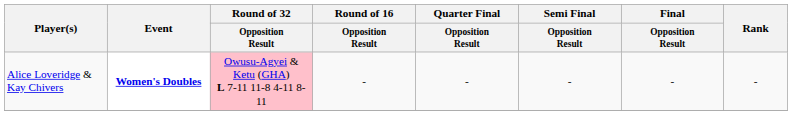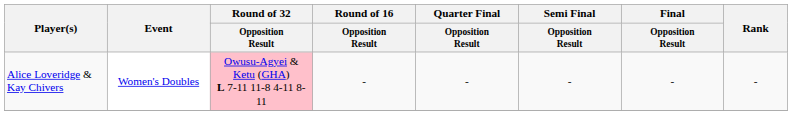(159, 81) bold -> (159, 81) normal
